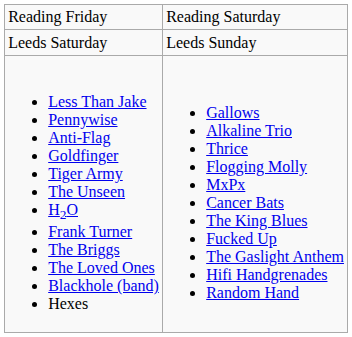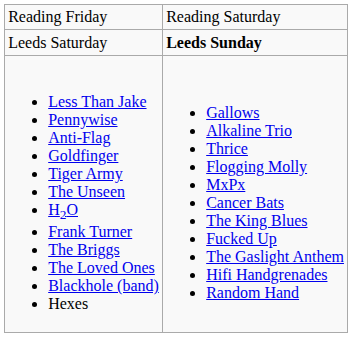(211, 42) normal -> (214, 42) bold
